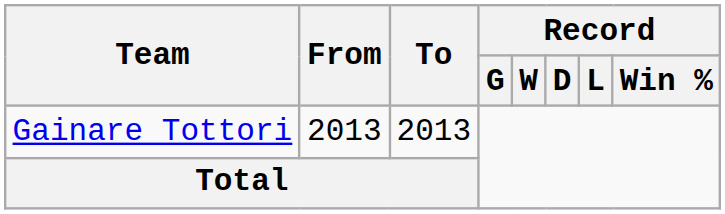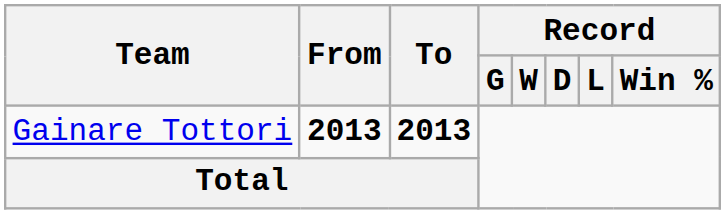(344, 132) normal -> (344, 132) bold
(434, 132) normal -> (434, 132) bold
